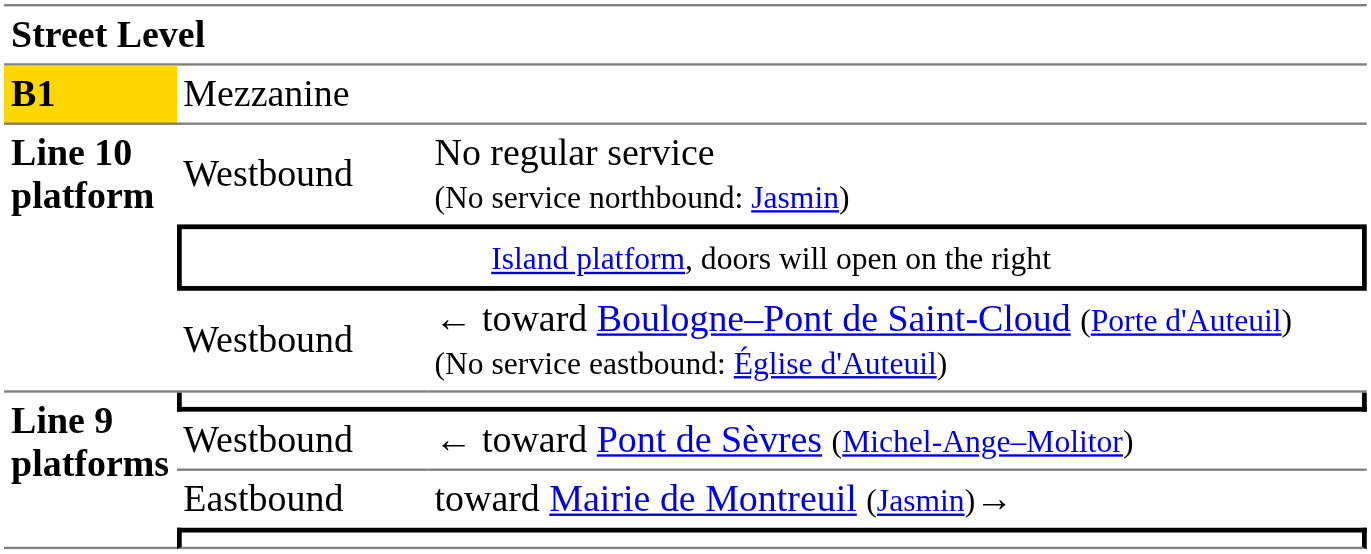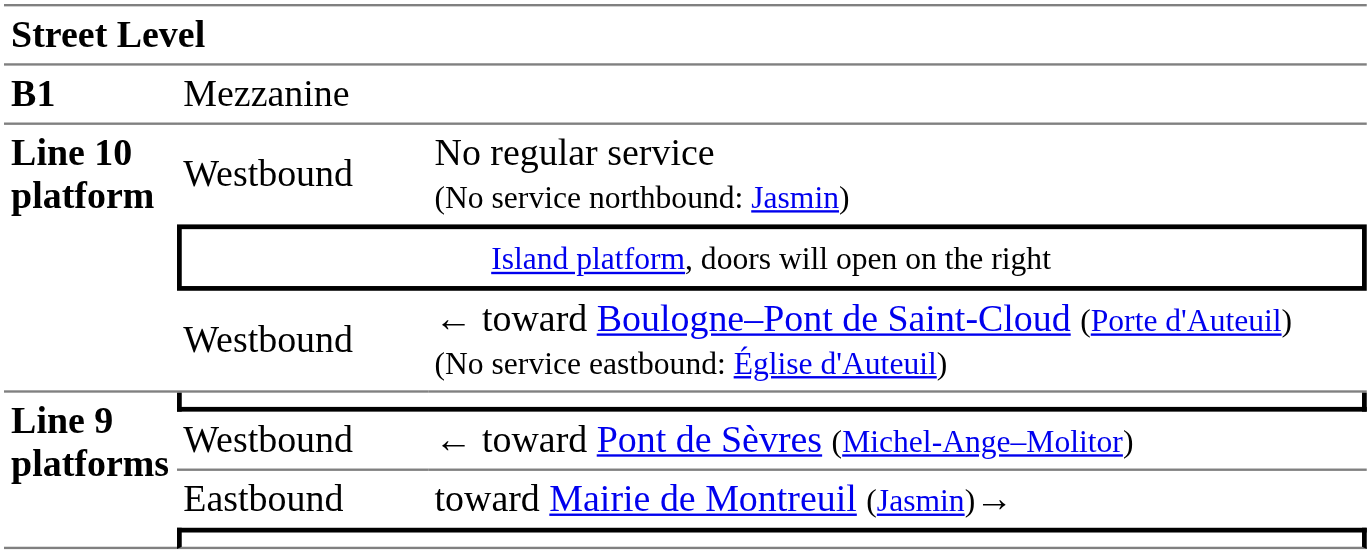(33, 93) gold background -> (33, 93) no background
